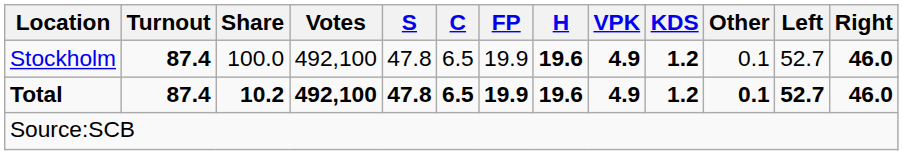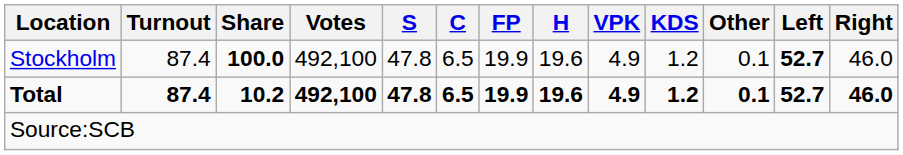(189, 58) bold -> (189, 58) normal
(256, 58) normal -> (256, 58) bold
(561, 58) bold -> (561, 58) normal
(624, 58) bold -> (624, 58) normal
(683, 58) bold -> (683, 58) normal
(802, 58) normal -> (802, 58) bold
(871, 58) bold -> (871, 58) normal
